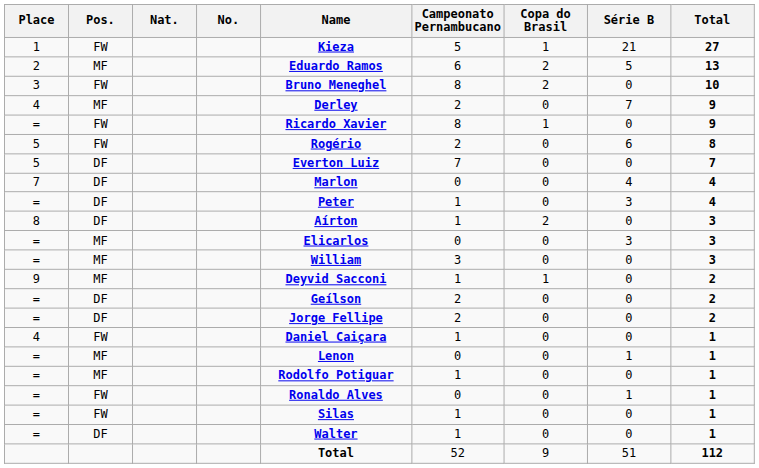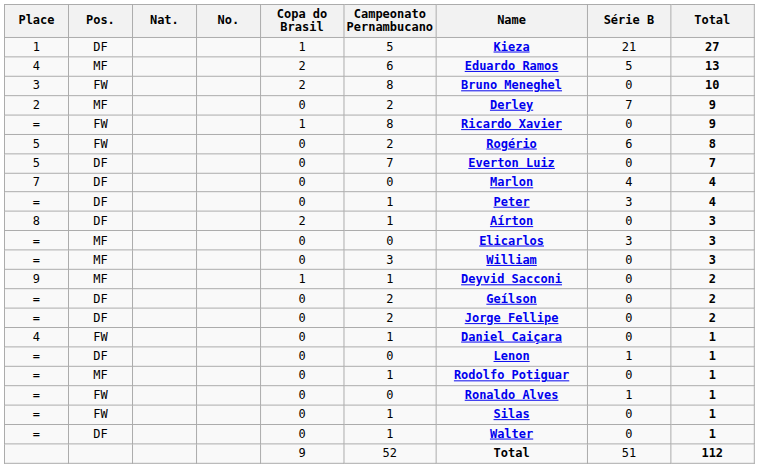columns swapped: (336, 21) <-> (546, 21)
(100, 47) FW -> (100, 47) DF
(36, 67) 2 -> (36, 67) 4
(36, 105) 4 -> (36, 105) 2
(100, 357) MF -> (100, 357) DF
